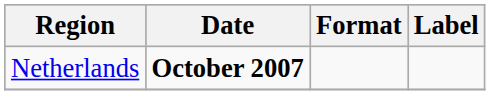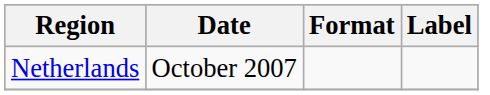(228, 67) bold -> (224, 67) normal
